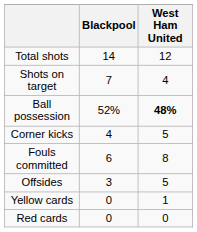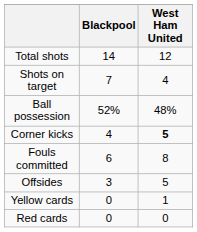(165, 110) bold -> (165, 110) normal
(165, 134) normal -> (165, 134) bold
